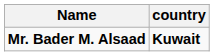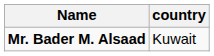(176, 39) bold -> (174, 39) normal
